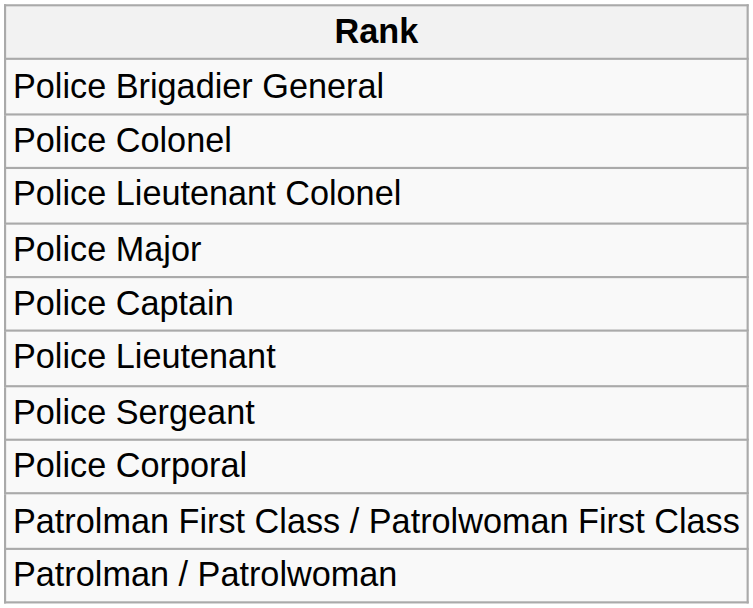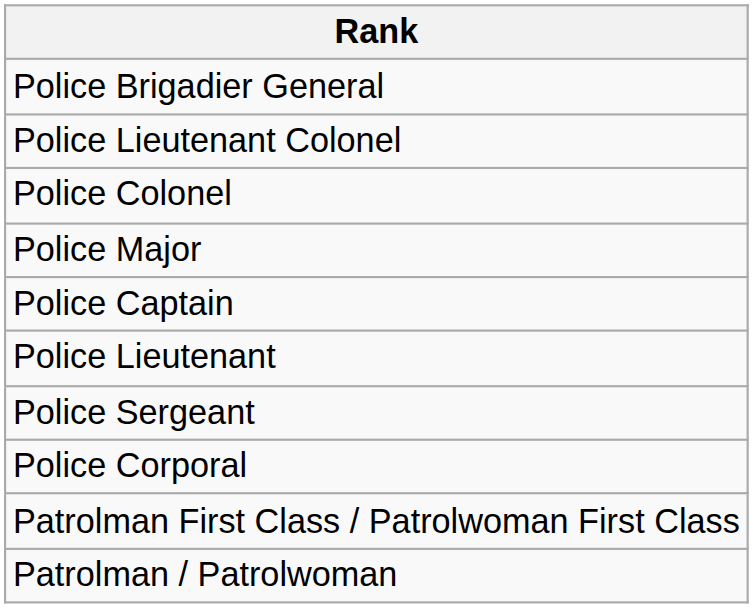(122, 140) Police Colonel -> (207, 140) Police Lieutenant Colonel
(207, 194) Police Lieutenant Colonel -> (122, 194) Police Colonel
